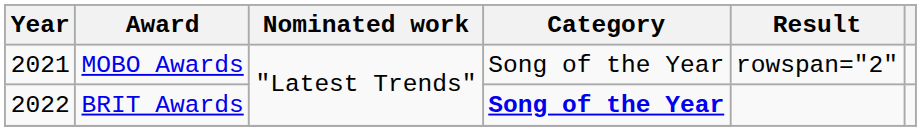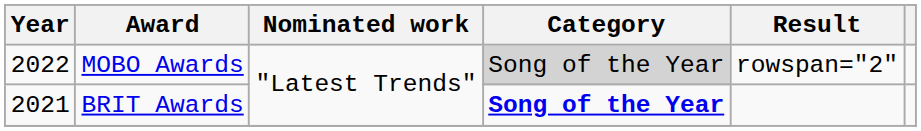(40, 65) 2021 -> (40, 65) 2022
(606, 65) no background -> (606, 65) lightgrey background
(40, 105) 2022 -> (40, 105) 2021
